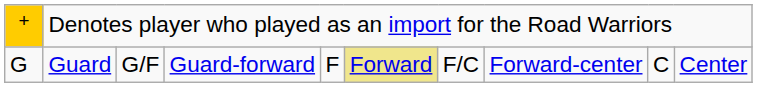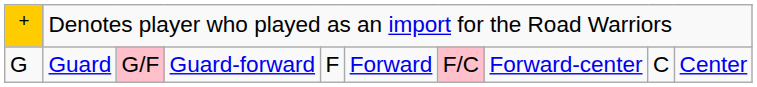(140, 64) no background -> (140, 64) pink background
(391, 64) khaki background -> (391, 64) no background
(461, 64) no background -> (461, 64) pink background
